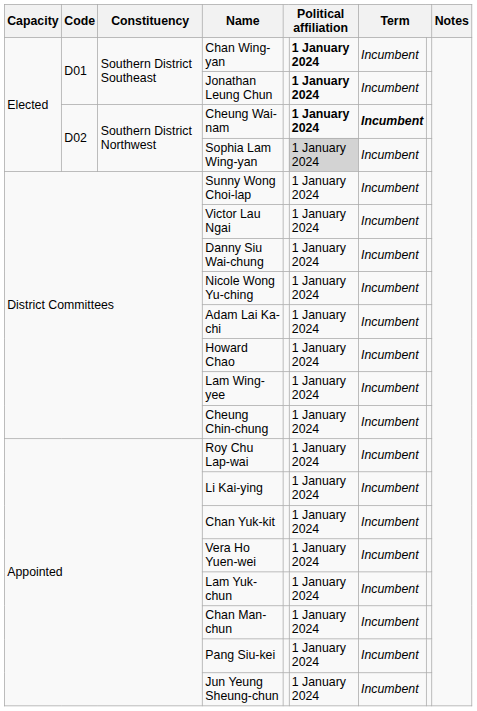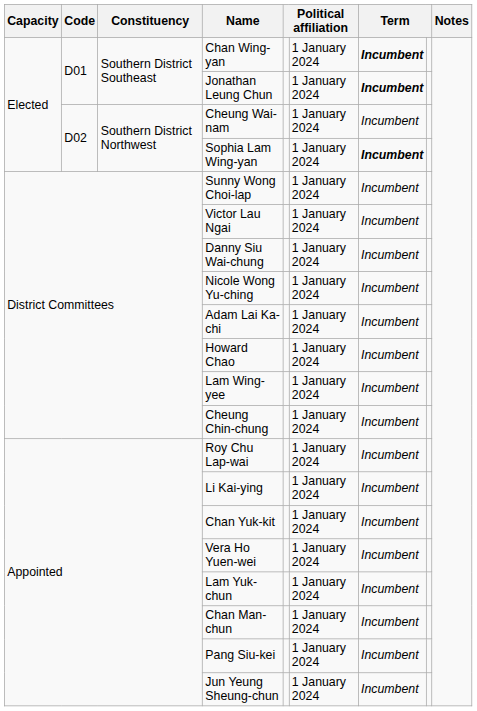(321, 54) bold -> (319, 54) normal
(390, 54) normal -> (392, 54) bold
(321, 87) bold -> (319, 87) normal
(390, 87) normal -> (392, 87) bold
(321, 121) bold -> (319, 121) normal
(392, 121) bold -> (390, 121) normal
(319, 154) lightgrey background -> (319, 154) no background
(390, 154) normal -> (392, 154) bold
